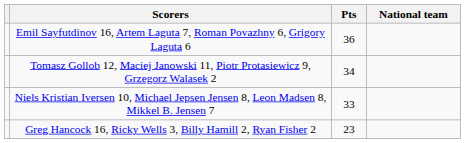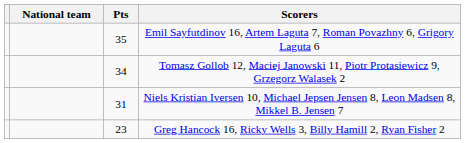columns swapped: (413, 14) <-> (171, 14)
(349, 39) 36 -> (121, 39) 35
(349, 104) 33 -> (121, 104) 31
